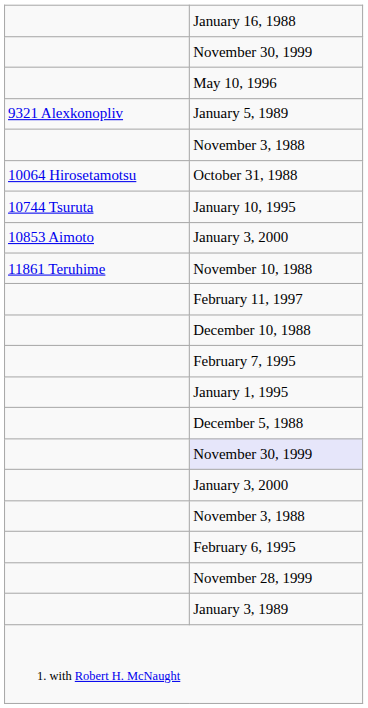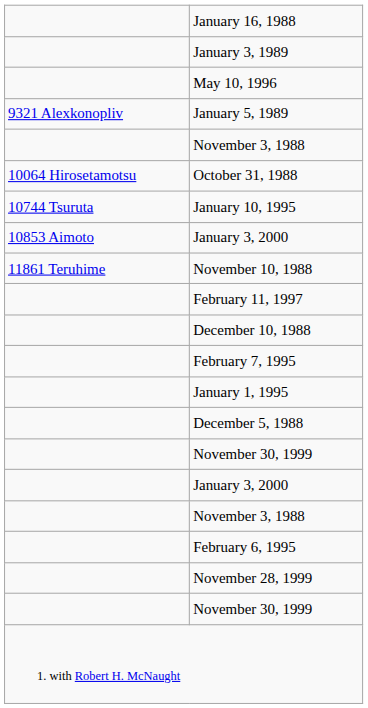(253, 51) November 30, 1999 -> (241, 51) January 3, 1989
(253, 454) lavender background -> (253, 454) no background
(241, 608) January 3, 1989 -> (253, 608) November 30, 1999
